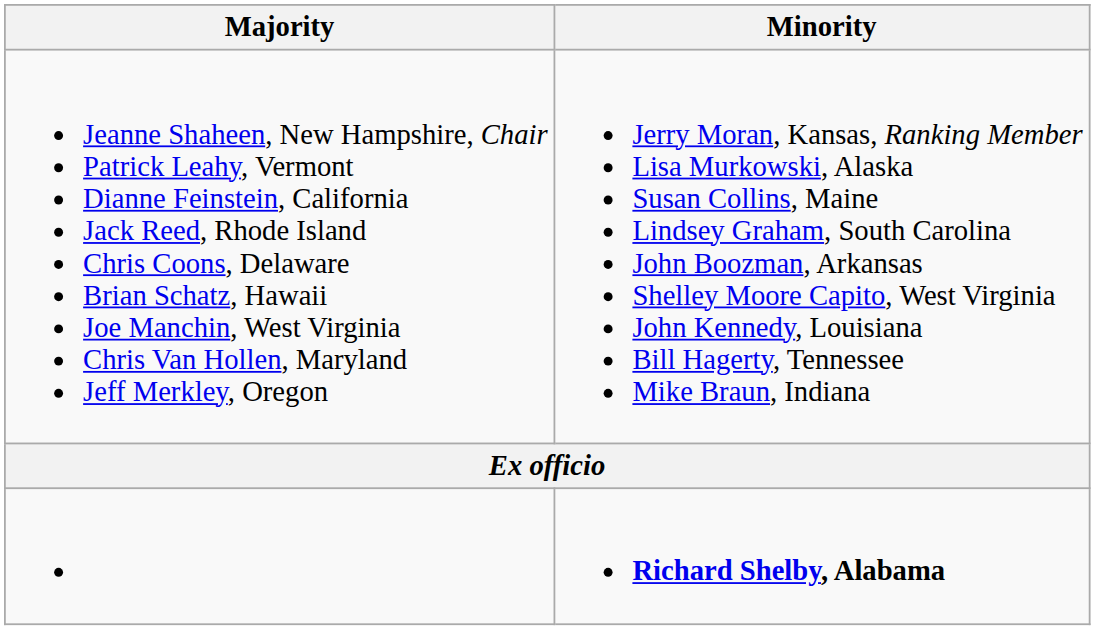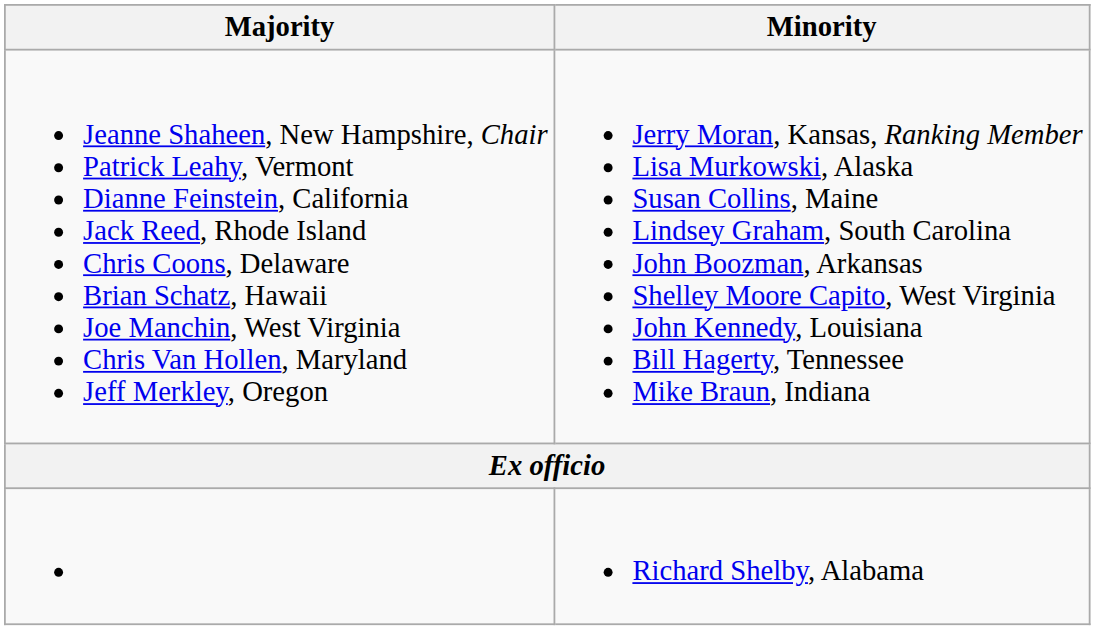(822, 572) bold -> (822, 572) normal
